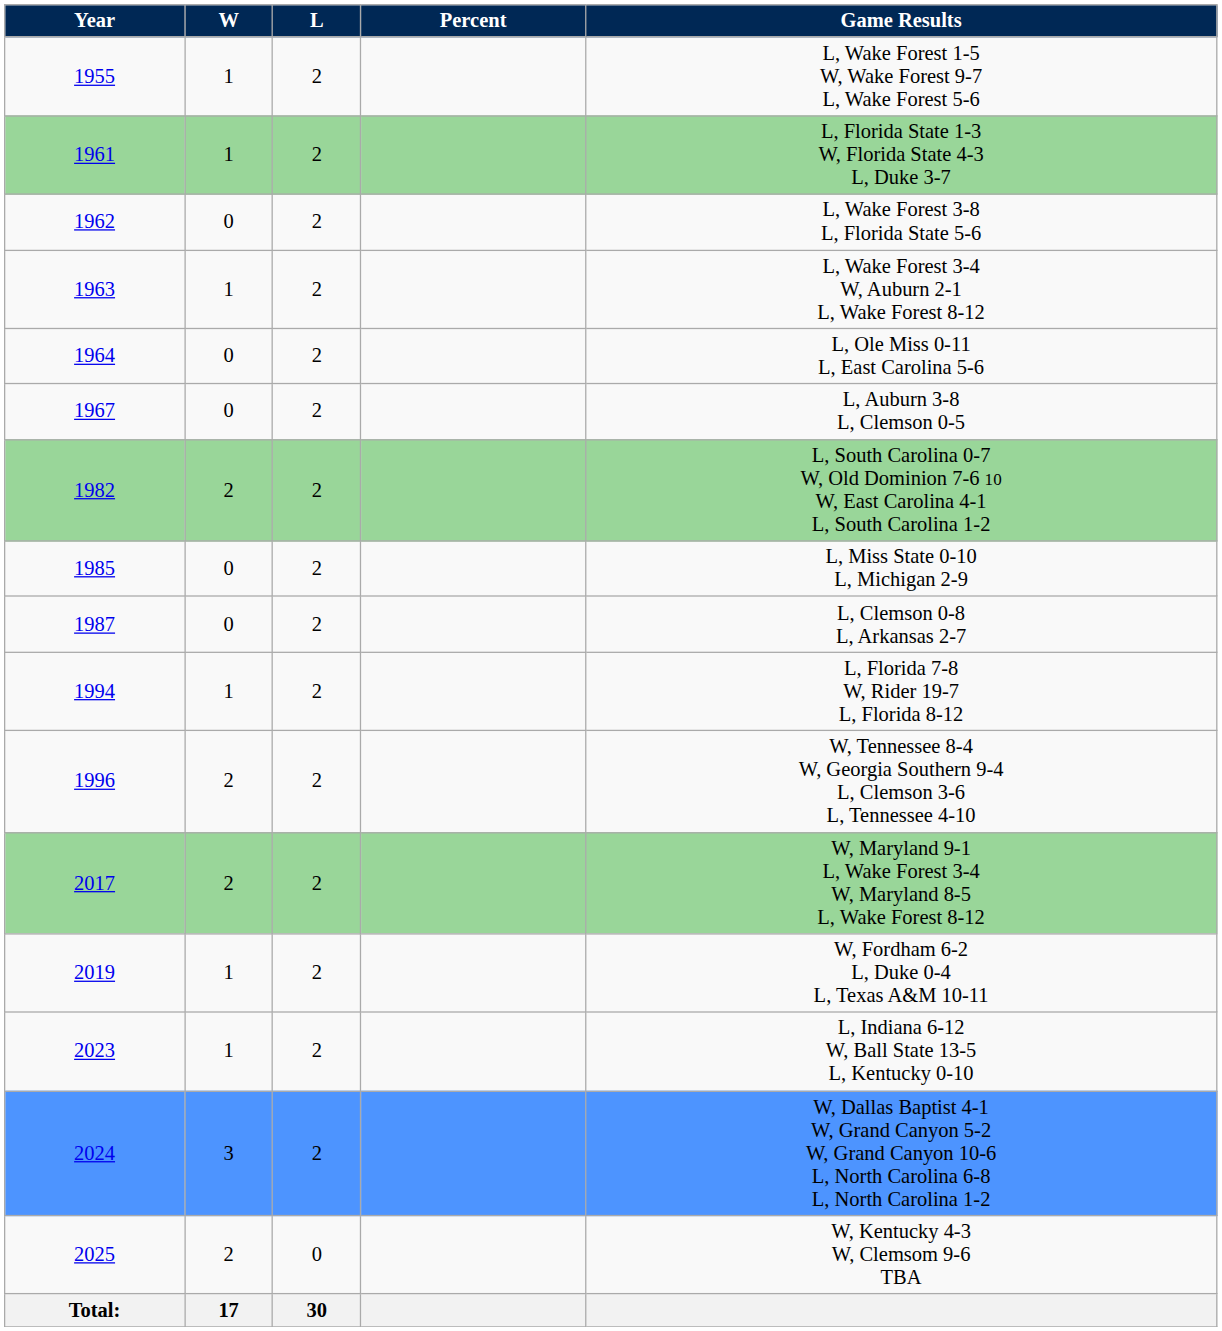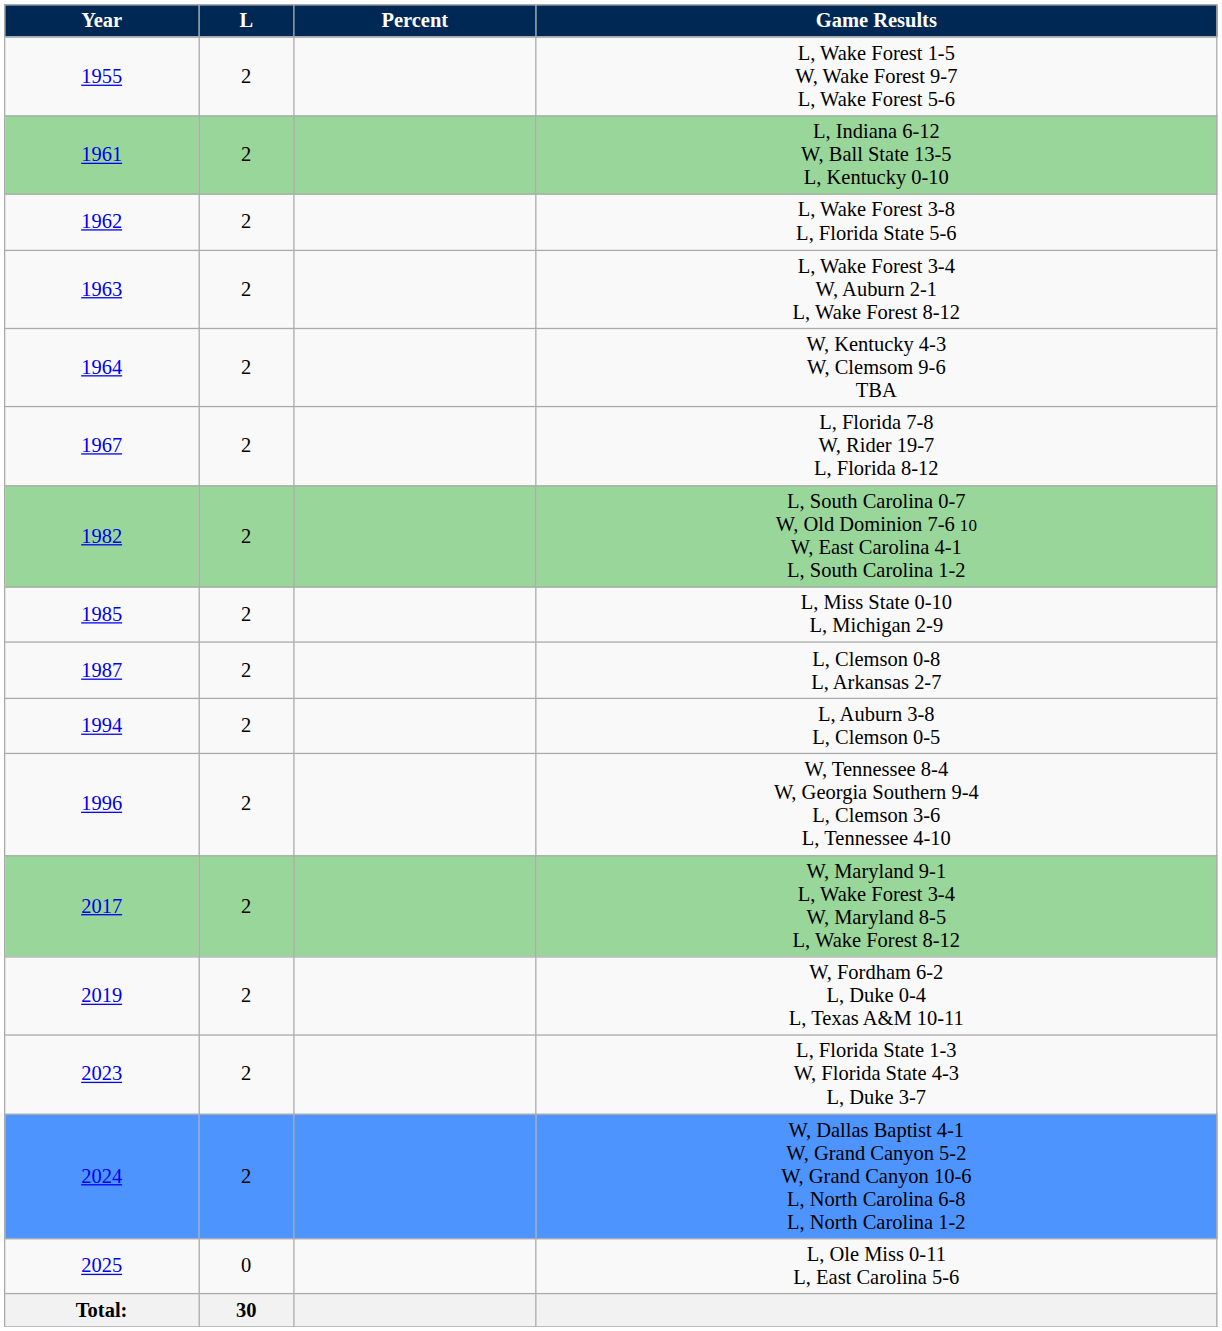- column: (229, 20)
(901, 154) L, Florida State 1-3 W, Florida State 4-3 L, Duke 3-7 -> (876, 154) L, Indiana 6-12 W, Ball State 13-5 L, Kentucky 0-10
(901, 355) L, Ole Miss 0-11 L, East Carolina 5-6 -> (876, 367) W, Kentucky 4-3 W, Clemsom 9-6 TBA
(901, 411) L, Auburn 3-8 L, Clemson 0-5 -> (876, 446) L, Florida 7-8 W, Rider 19-7 L, Florida 8-12
(901, 691) L, Florida 7-8 W, Rider 19-7 L, Florida 8-12 -> (876, 725) L, Auburn 3-8 L, Clemson 0-5
(901, 1051) L, Indiana 6-12 W, Ball State 13-5 L, Kentucky 0-10 -> (876, 1074) L, Florida State 1-3 W, Florida State 4-3 L, Duke 3-7
(901, 1254) W, Kentucky 4-3 W, Clemsom 9-6 TBA -> (876, 1266) L, Ole Miss 0-11 L, East Carolina 5-6
